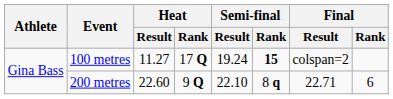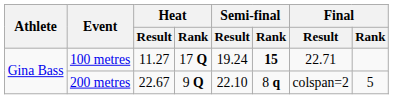(321, 60) colspan=2 -> (321, 60) 22.71
(154, 82) 22.60 -> (154, 82) 22.67
(321, 82) 22.71 -> (321, 82) colspan=2
(370, 82) 6 -> (370, 82) 5
